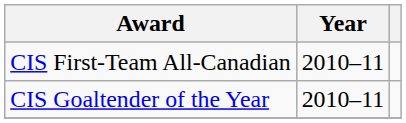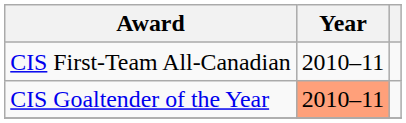(343, 99) no background -> (343, 99) lightsalmon background
